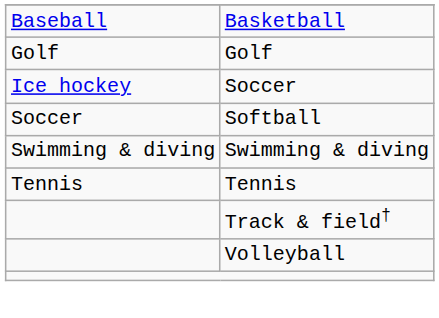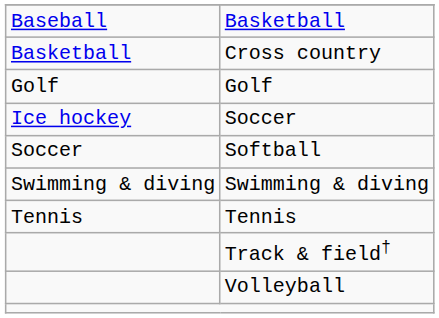+ row: (303, 54)
